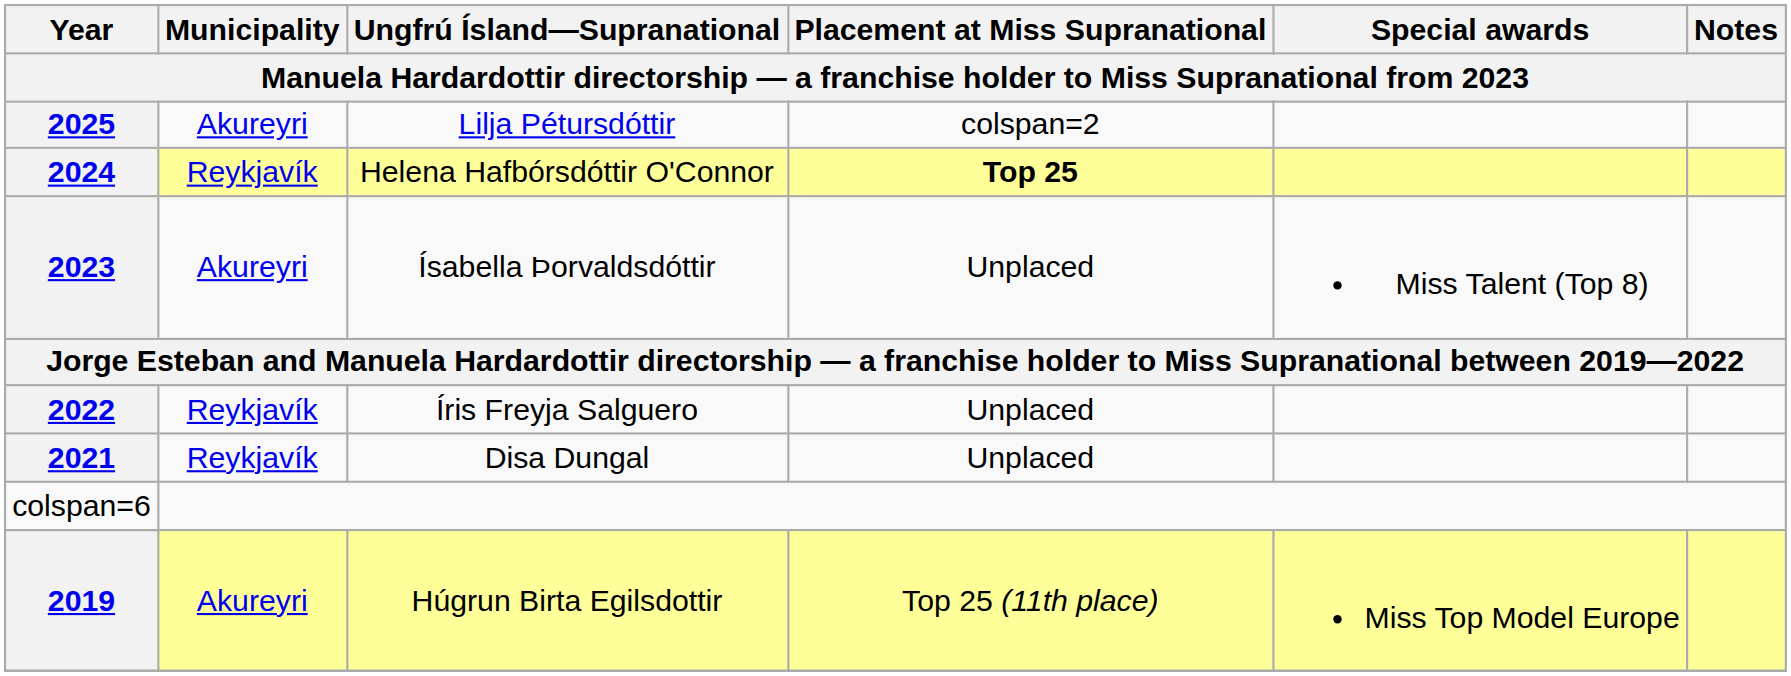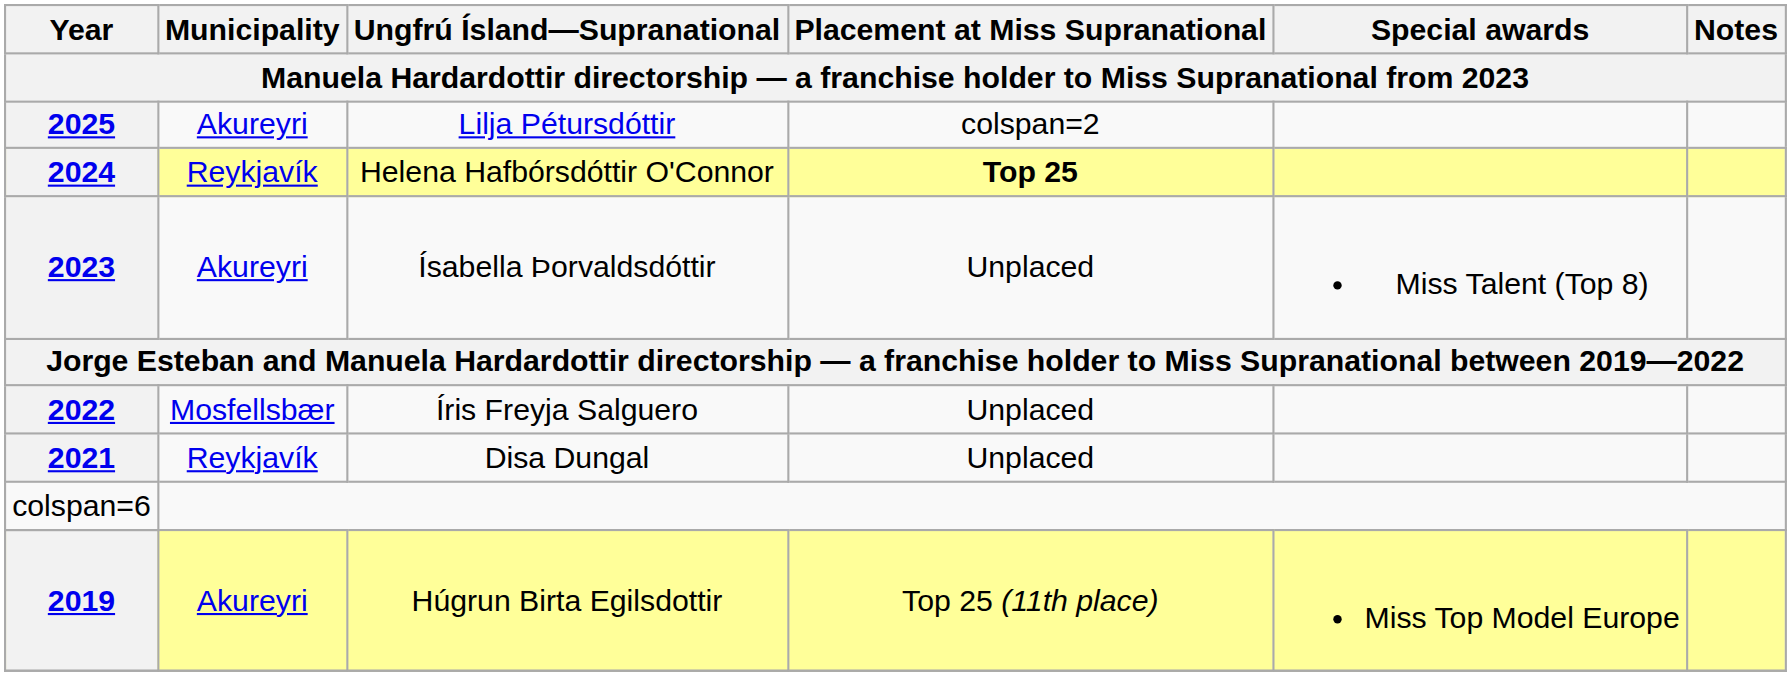(252, 410) Reykjavík -> (252, 410) Mosfellsbær
